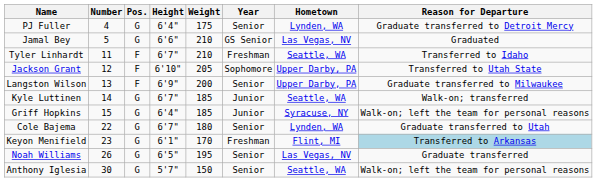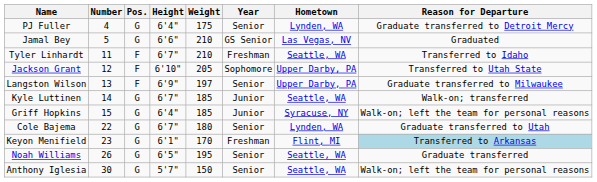(204, 84) 200 -> (204, 84) 197
(316, 156) Las Vegas, NV -> (316, 156) Seattle, WA
